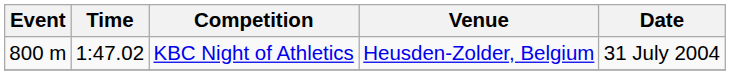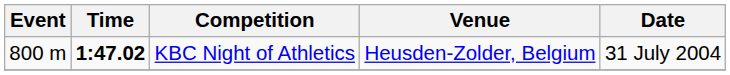(110, 53) normal -> (110, 53) bold
